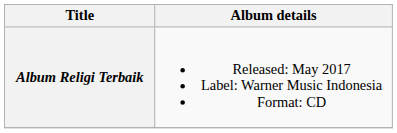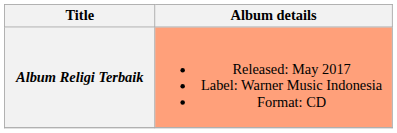(274, 86) no background -> (274, 86) lightsalmon background
